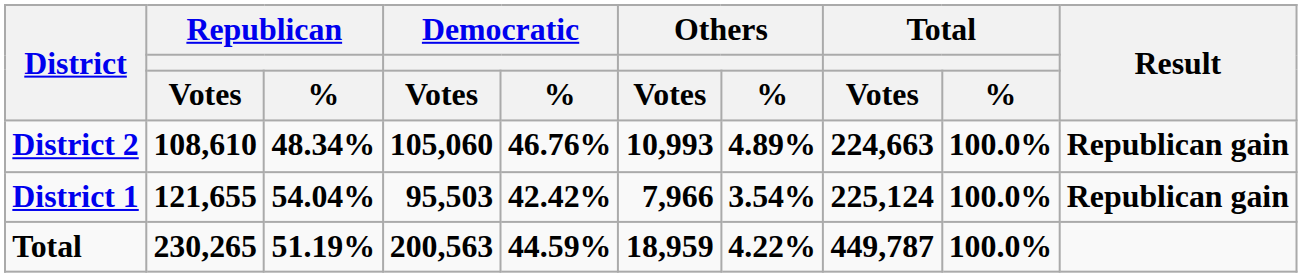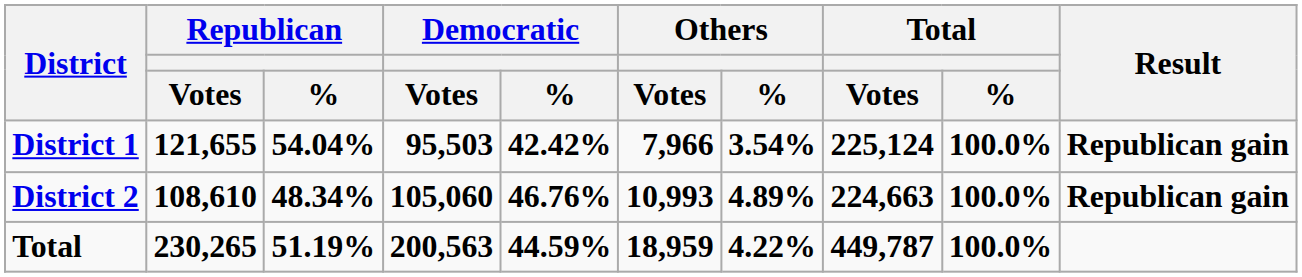rows swapped: (76, 195) <-> (76, 145)
